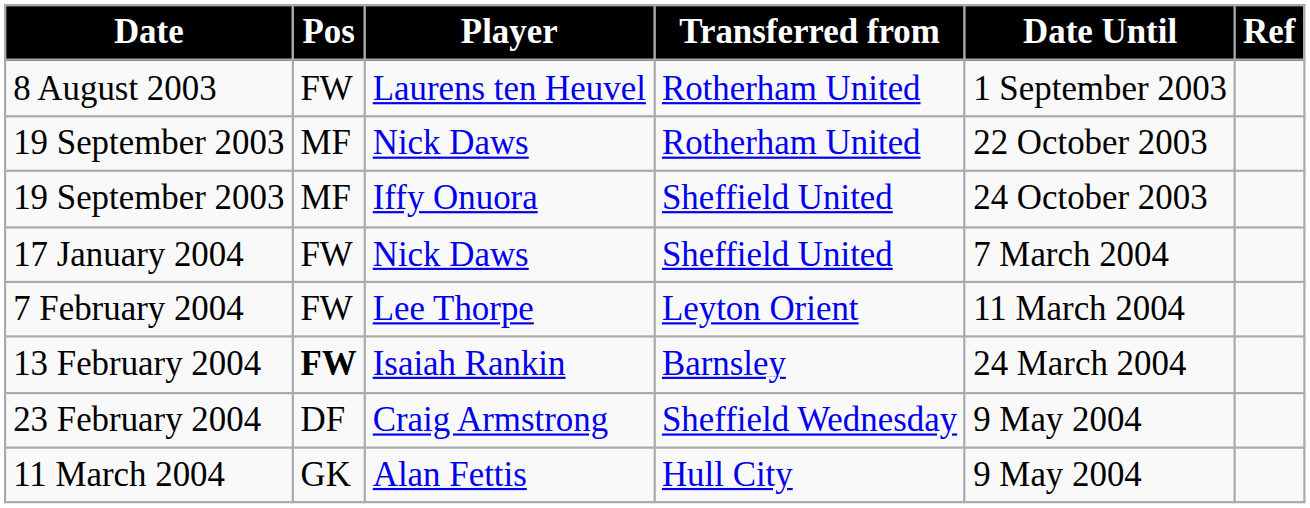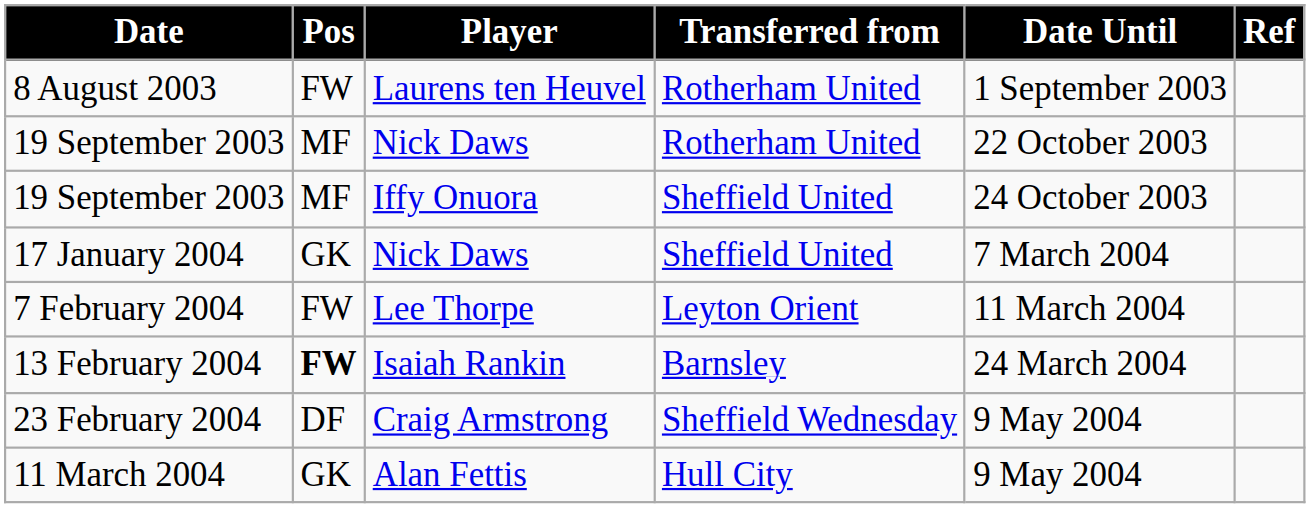(327, 253) FW -> (326, 253) GK
